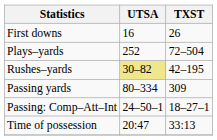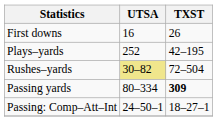(186, 51) 72–504 -> (186, 51) 42–195
(186, 70) 42–195 -> (186, 70) 72–504
(177, 88) normal -> (177, 88) bold
- row: (52, 125)
